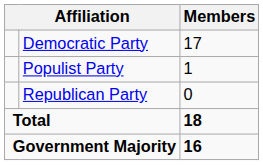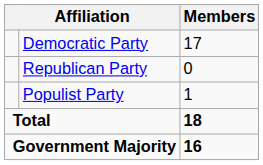rows swapped: (73, 69) <-> (85, 95)
